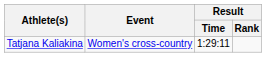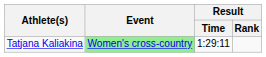(140, 44) no background -> (140, 44) lightgreen background
